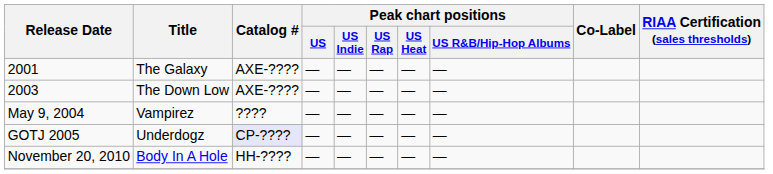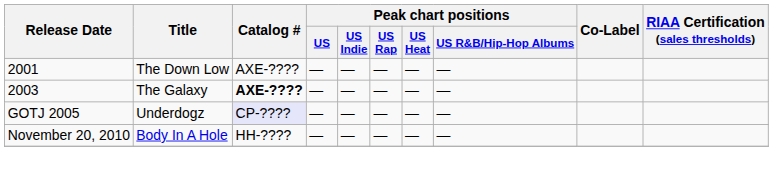(172, 69) The Galaxy -> (183, 69) The Down Low
(183, 91) The Down Low -> (172, 91) The Galaxy
(267, 91) normal -> (269, 91) bold
- row: (46, 113)
